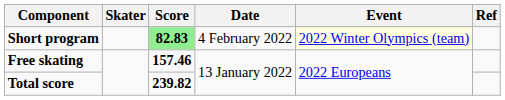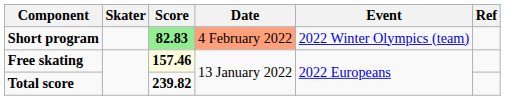(245, 38) no background -> (245, 38) lightsalmon background
(384, 38) lightyellow background -> (384, 38) no background
(172, 60) no background -> (172, 60) lightyellow background
